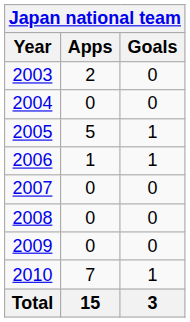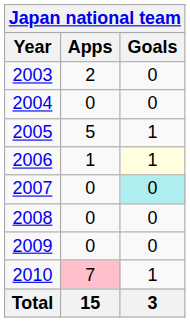(153, 160) no background -> (153, 160) lightyellow background
(153, 189) no background -> (153, 189) paleturquoise background
(90, 274) no background -> (90, 274) pink background
